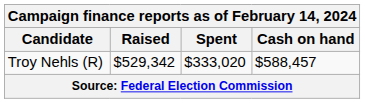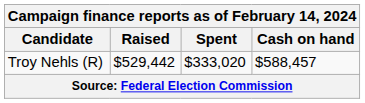(144, 62) $529,342 -> (144, 62) $529,442
